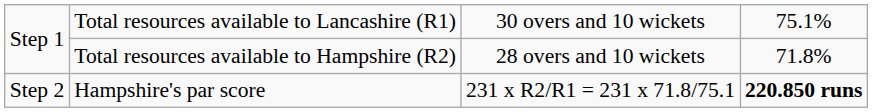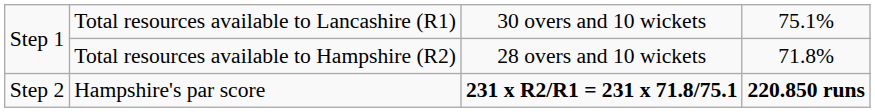(600, 90) normal -> (602, 90) bold
